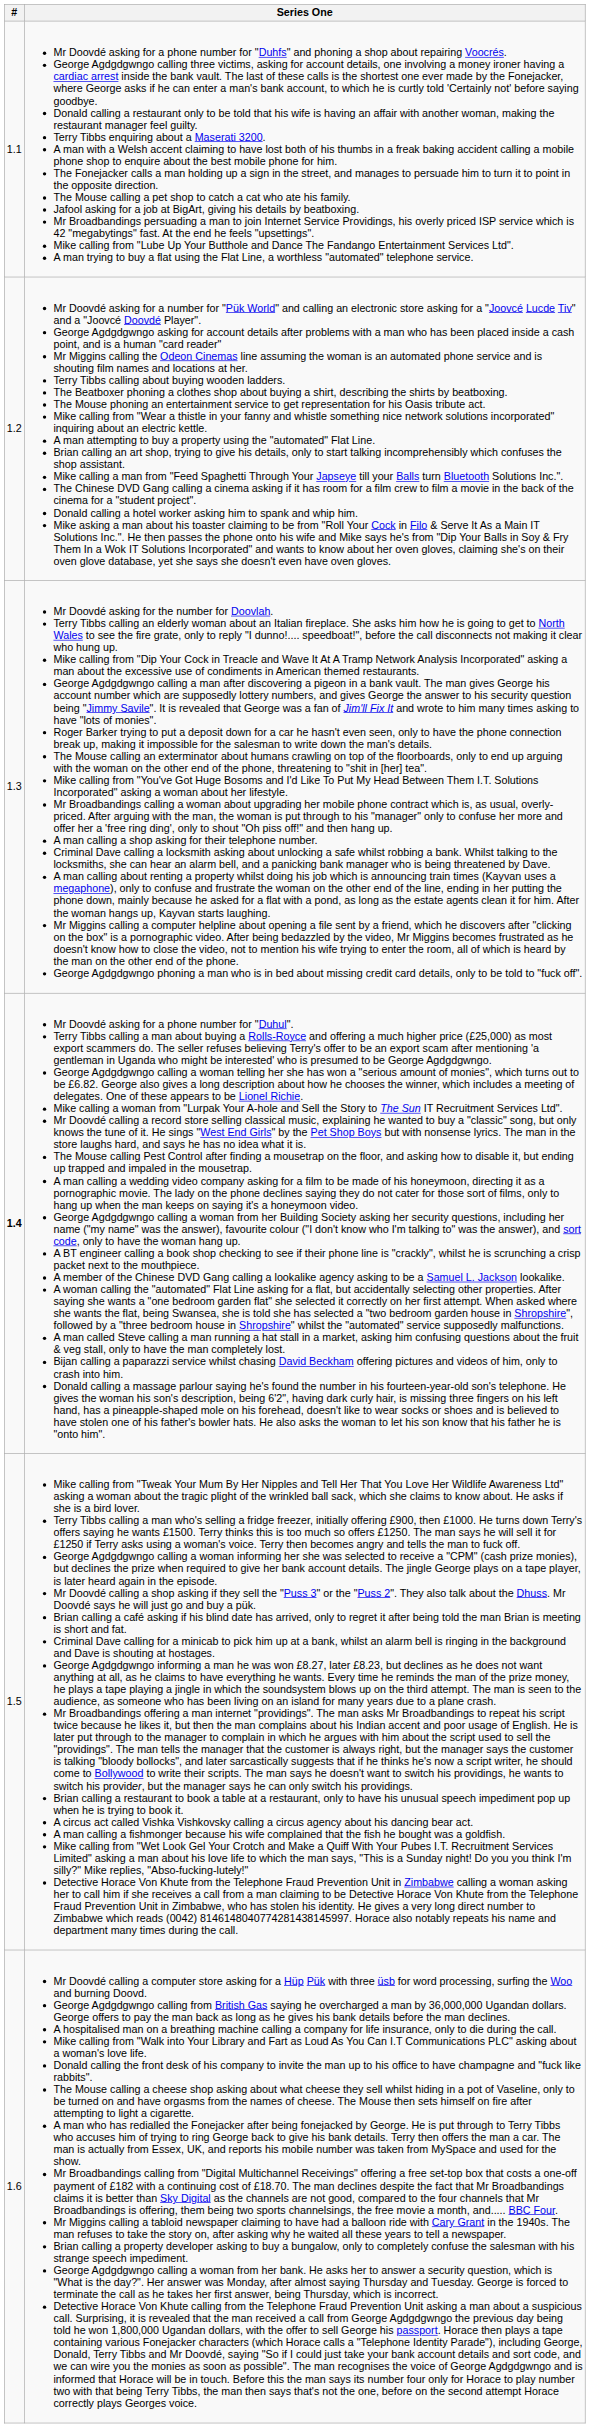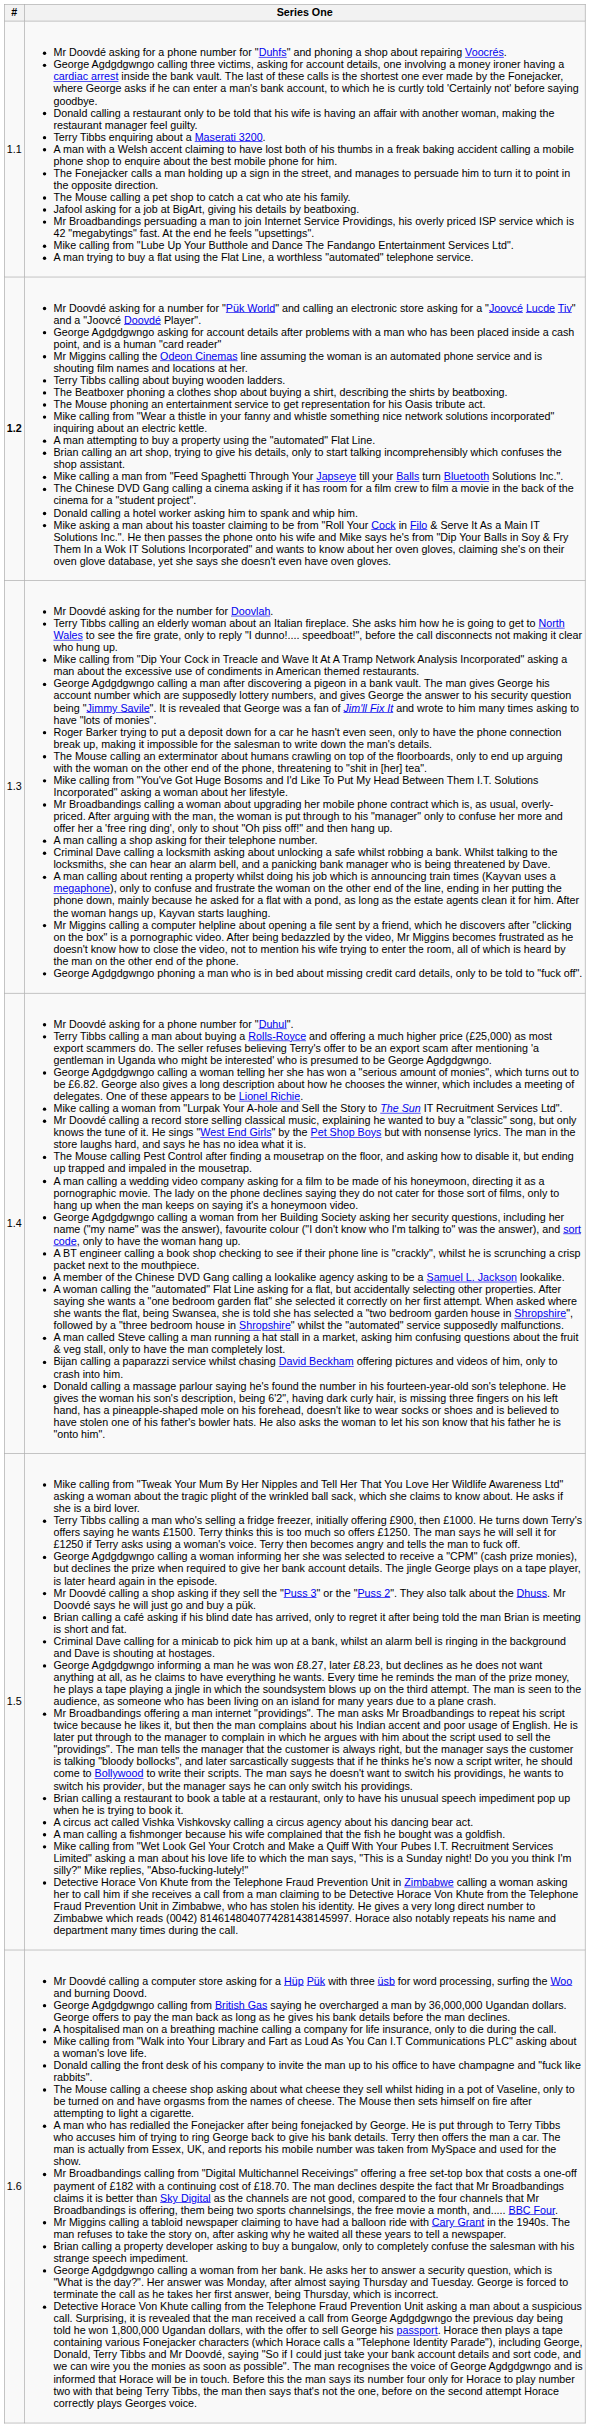(14, 428) normal -> (14, 428) bold
(14, 1223) bold -> (14, 1223) normal
